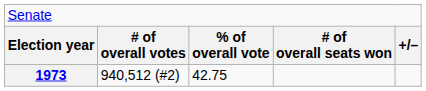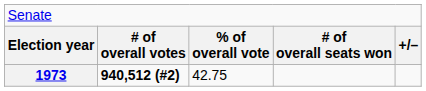(140, 75) normal -> (140, 75) bold
